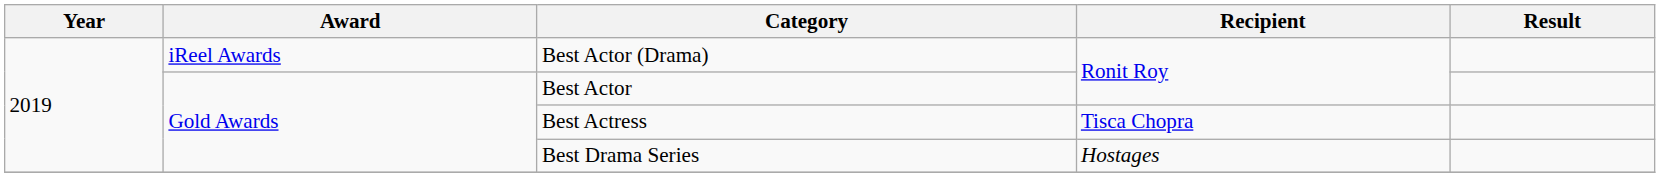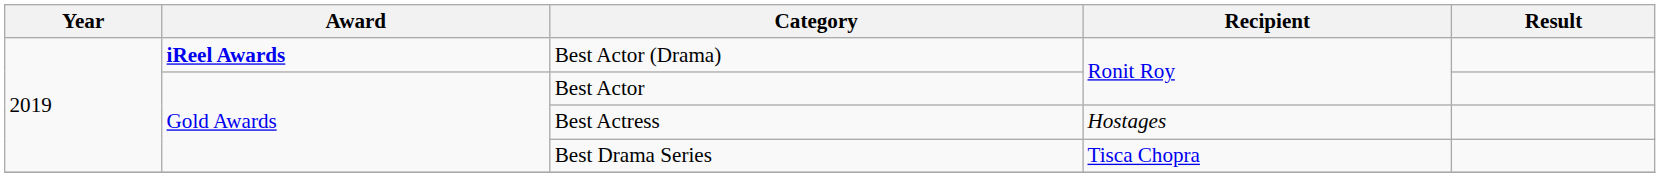(225, 54) normal -> (226, 54) bold
(1137, 121) Tisca Chopra -> (1127, 121) Hostages
(1120, 155) Hostages -> (1144, 155) Tisca Chopra
